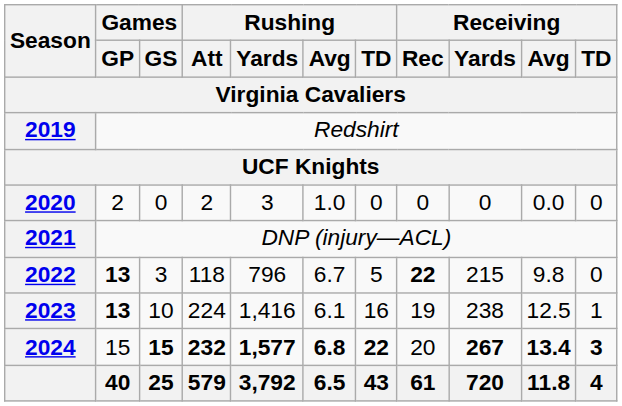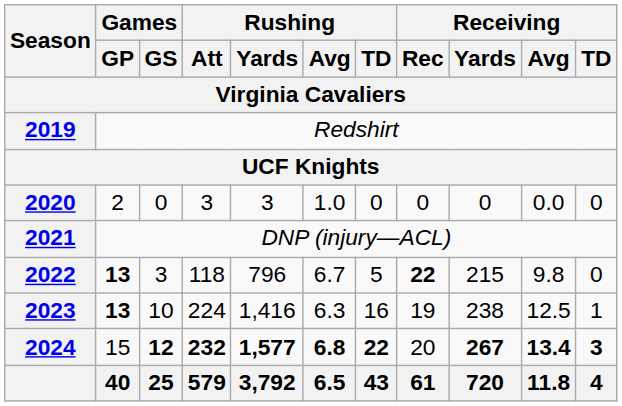(207, 202) 2 -> (207, 202) 3
(330, 310) 6.1 -> (330, 310) 6.3
(161, 346) 15 -> (161, 346) 12
